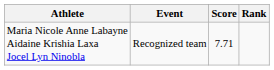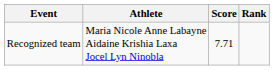columns swapped: (67, 13) <-> (170, 13)
